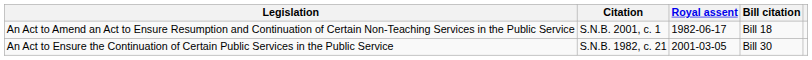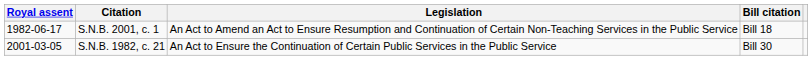columns swapped: (291, 13) <-> (705, 13)
